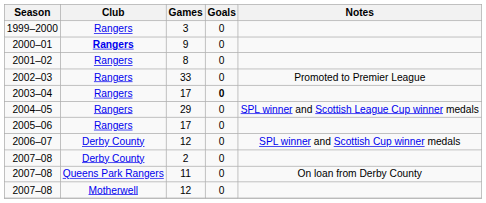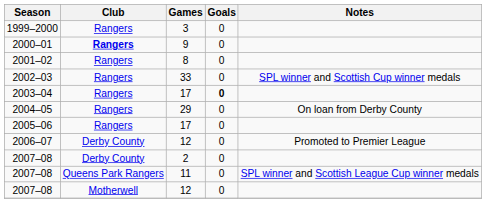(360, 77) Promoted to Premier League -> (360, 77) SPL winner and Scottish Cup winner medals
(360, 110) SPL winner and Scottish League Cup winner medals -> (360, 110) On loan from Derby County
(360, 142) SPL winner and Scottish Cup winner medals -> (360, 142) Promoted to Premier League
(360, 174) On loan from Derby County -> (360, 174) SPL winner and Scottish League Cup winner medals
